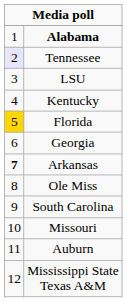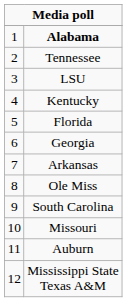(14, 57) lavender background -> (14, 57) no background
(14, 121) gold background -> (14, 121) no background
(14, 164) bold -> (14, 164) normal
